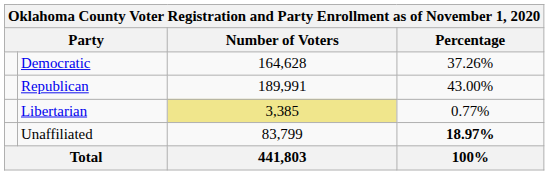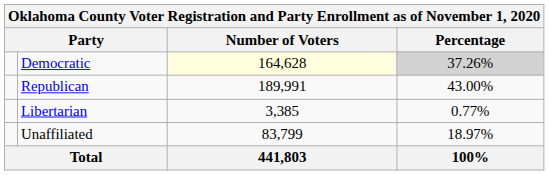(282, 63) no background -> (282, 63) lightyellow background
(470, 63) no background -> (470, 63) lightgrey background
(282, 110) khaki background -> (282, 110) no background
(470, 134) bold -> (470, 134) normal
